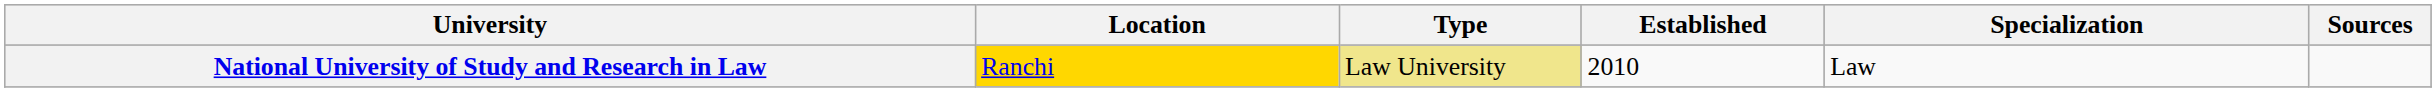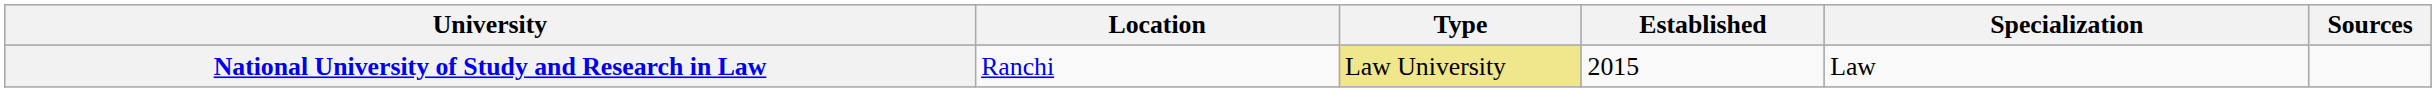(1018, 65) gold background -> (1018, 65) no background
(1613, 65) 2010 -> (1613, 65) 2015
